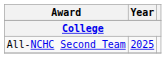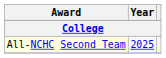(66, 45) no background -> (66, 45) lightyellow background
